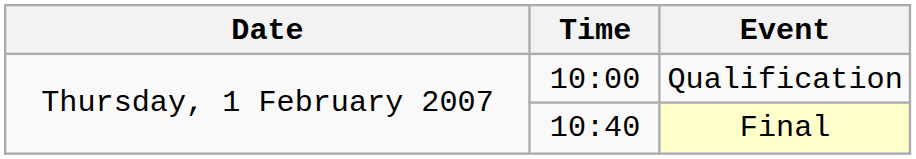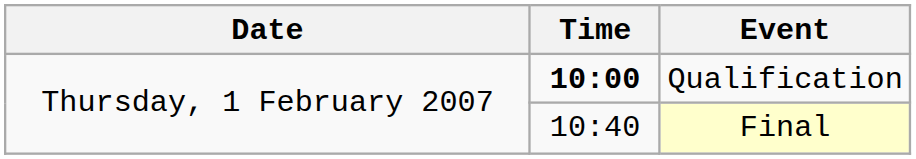(595, 79) normal -> (595, 79) bold
